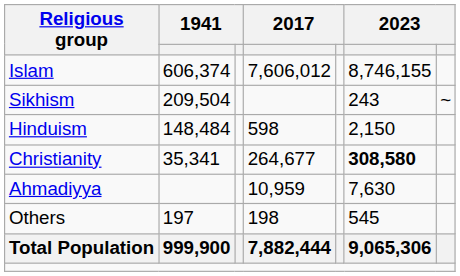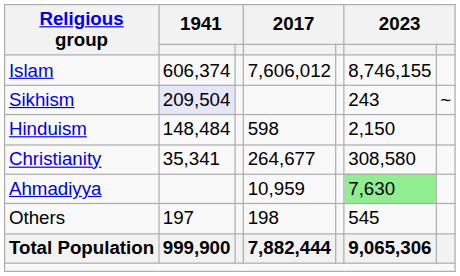(197, 99) no background -> (197, 99) lavender background
(382, 159) bold -> (382, 159) normal
(372, 188) no background -> (372, 188) lightgreen background
